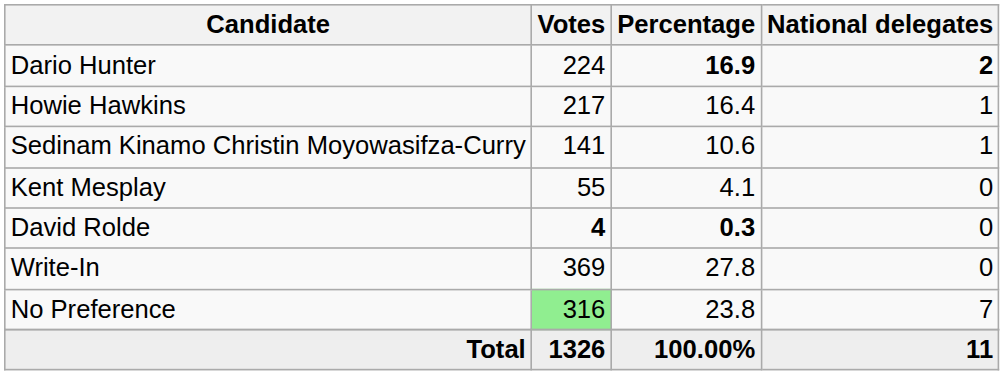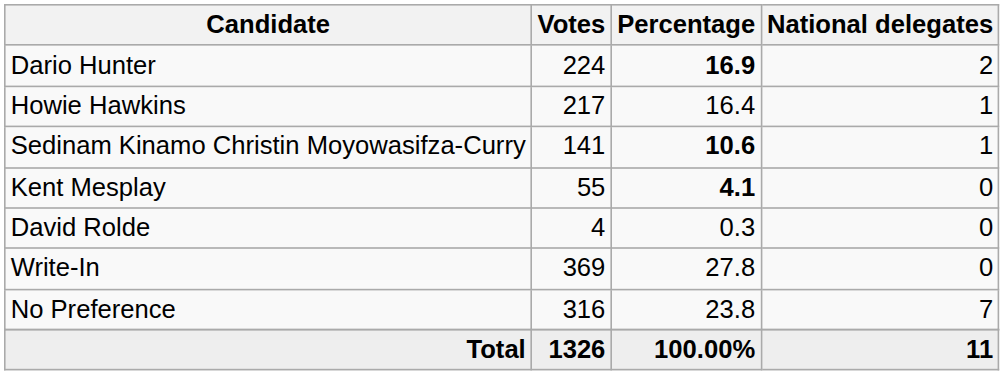(986, 65) bold -> (986, 65) normal
(730, 146) normal -> (730, 146) bold
(737, 187) normal -> (737, 187) bold
(598, 227) bold -> (598, 227) normal
(737, 227) bold -> (737, 227) normal
(584, 308) lightgreen background -> (584, 308) no background
